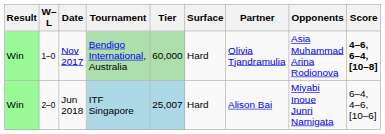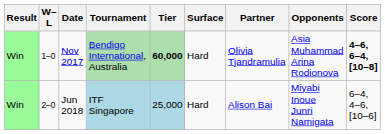(167, 55) normal -> (167, 55) bold
(167, 105) 25,007 -> (167, 105) 25,000
